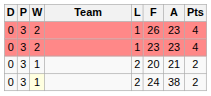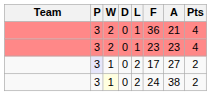columns swapped: (88, 13) <-> (11, 13)
(153, 30) 26 -> (153, 30) 36
(174, 30) 23 -> (174, 30) 21
(23, 64) no background -> (97, 64) lavender background
(153, 64) 20 -> (153, 64) 17
(174, 64) 21 -> (174, 64) 27
